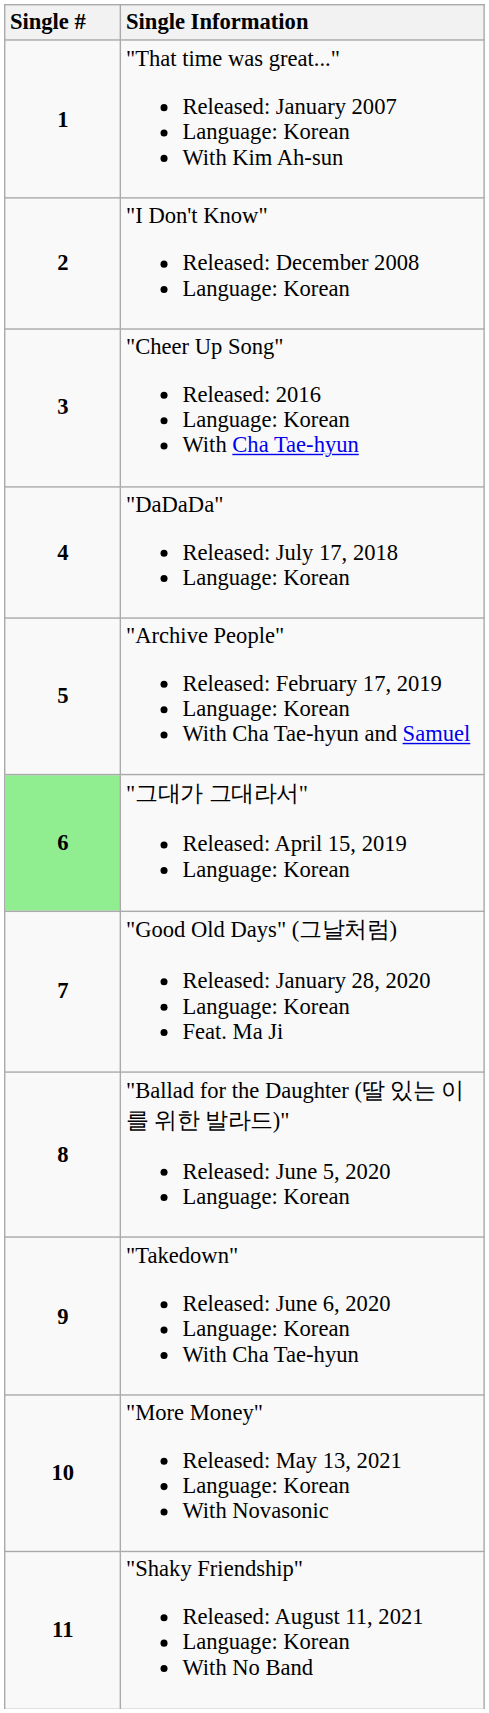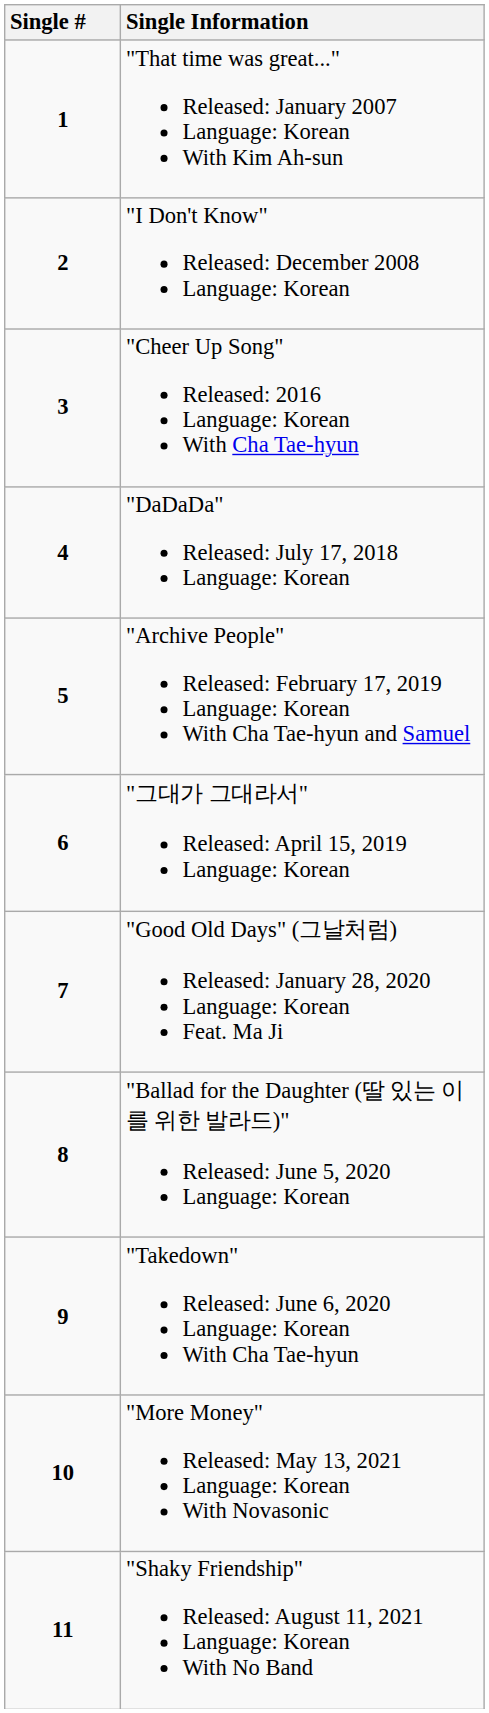(63, 842) lightgreen background -> (63, 842) no background
